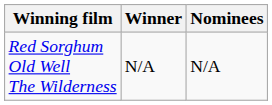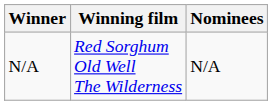columns swapped: (153, 18) <-> (63, 18)
